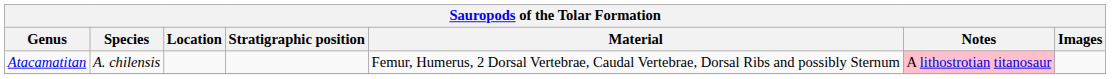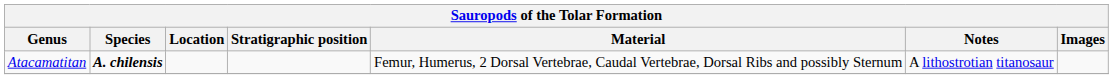(127, 62) normal -> (128, 62) bold
(979, 62) pink background -> (981, 62) no background
